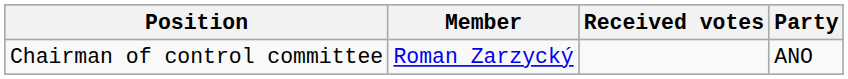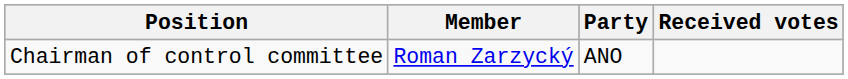columns swapped: (806, 22) <-> (674, 22)
